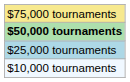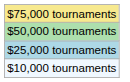(65, 31) bold -> (62, 31) normal
